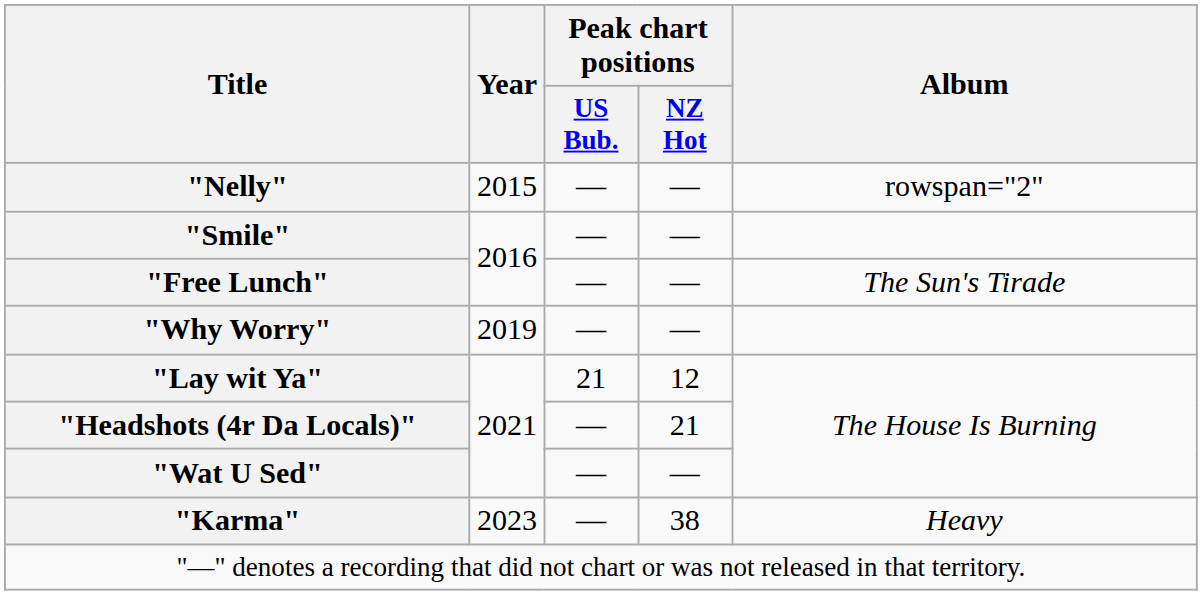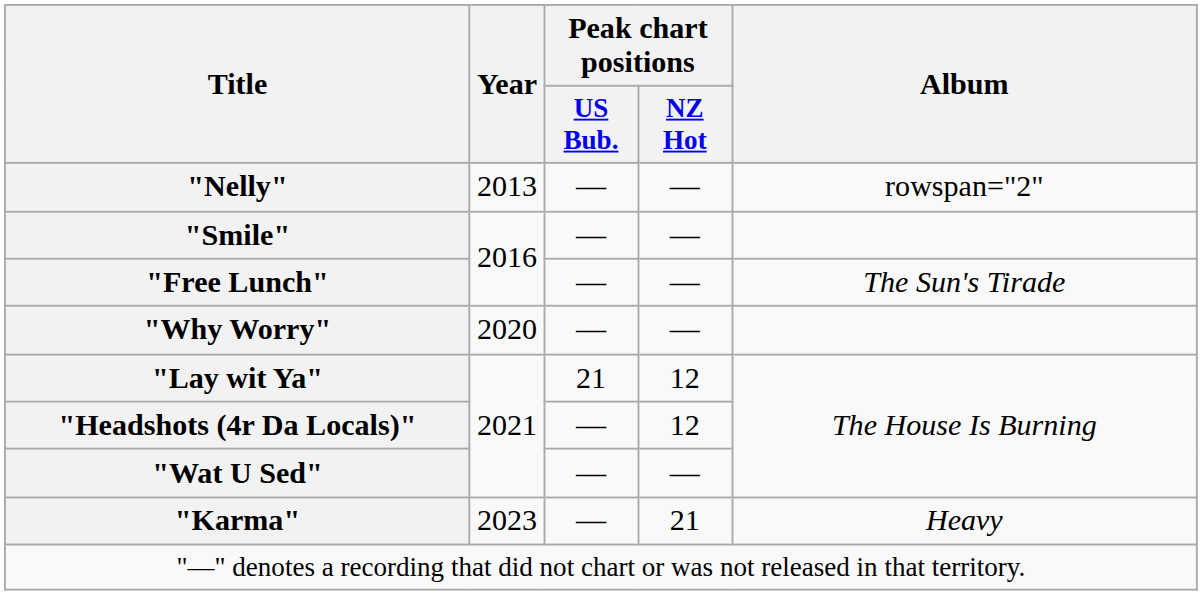(507, 186) 2015 -> (507, 186) 2013
(507, 329) 2019 -> (507, 329) 2020
(685, 425) 21 -> (685, 425) 12
(685, 520) 38 -> (685, 520) 21
